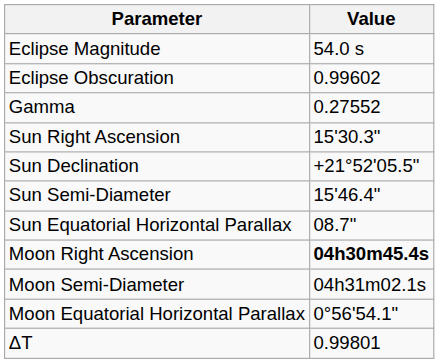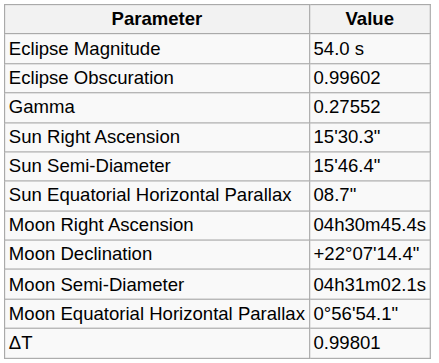- row: (74, 166)
(371, 254) bold -> (370, 225) normal
+ row: (81, 254)
